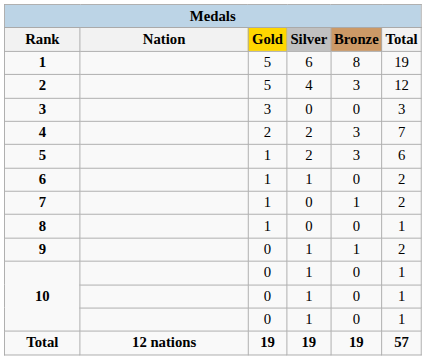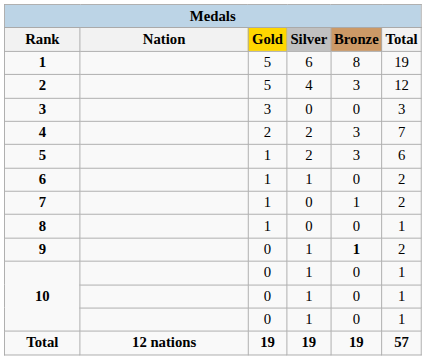(356, 249) normal -> (356, 249) bold
